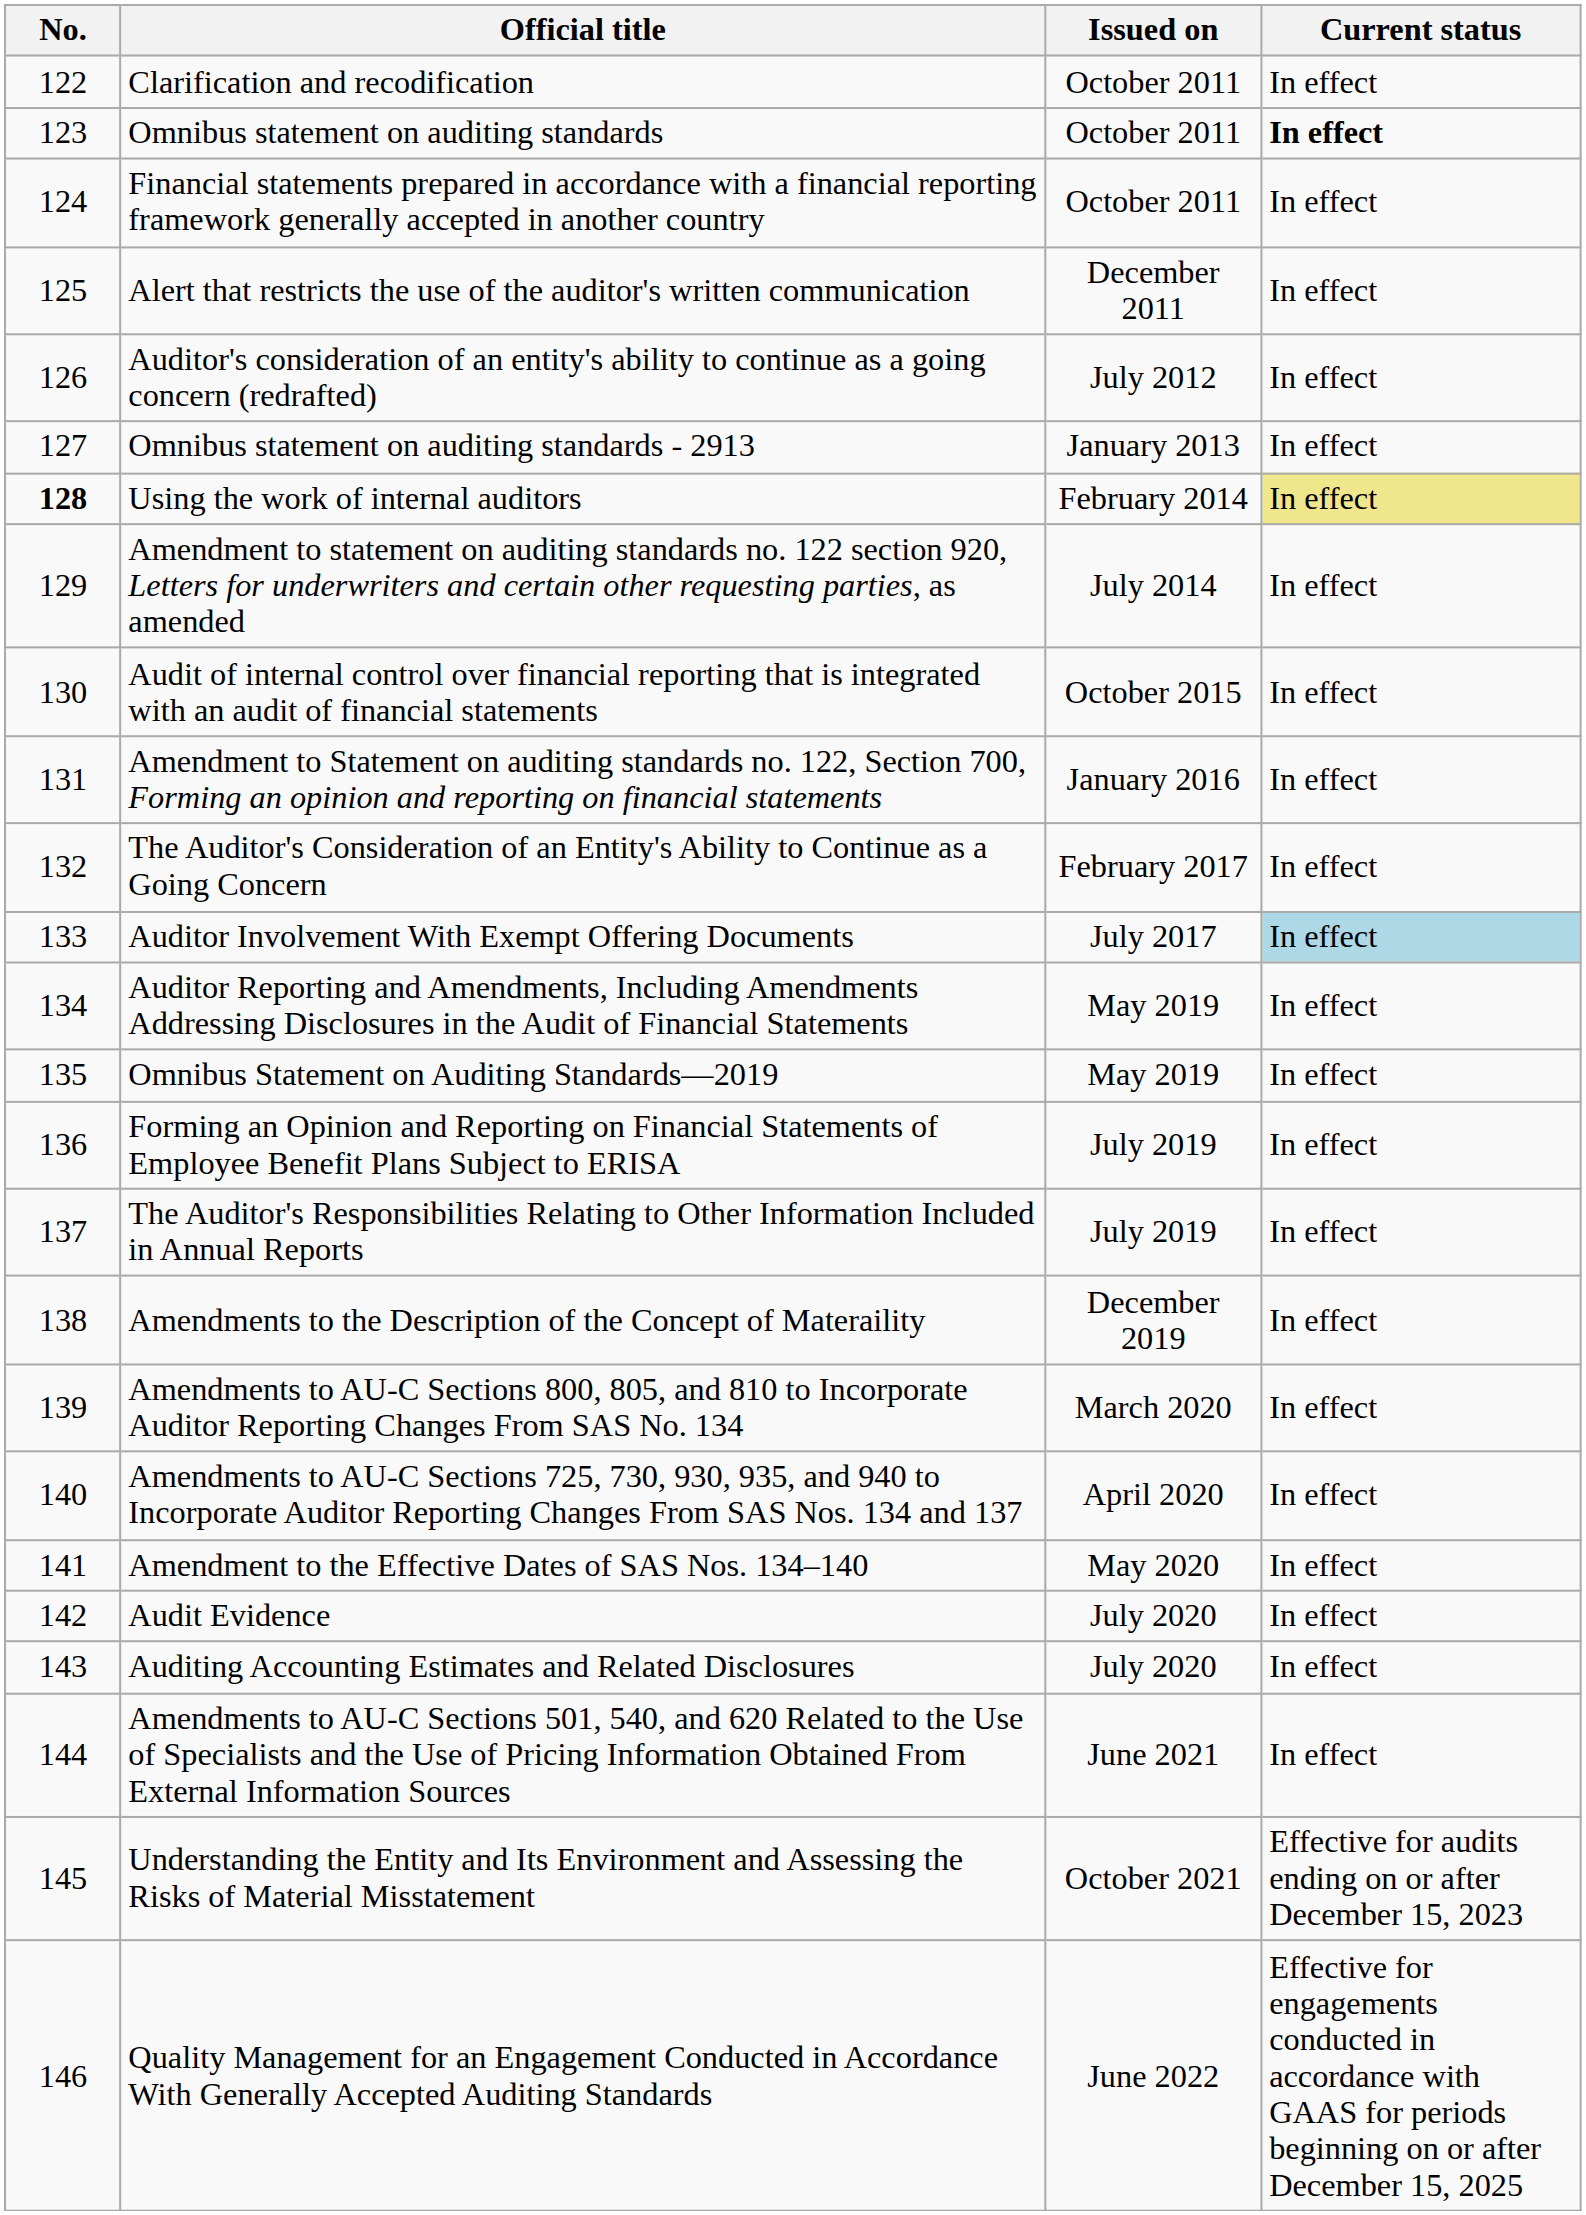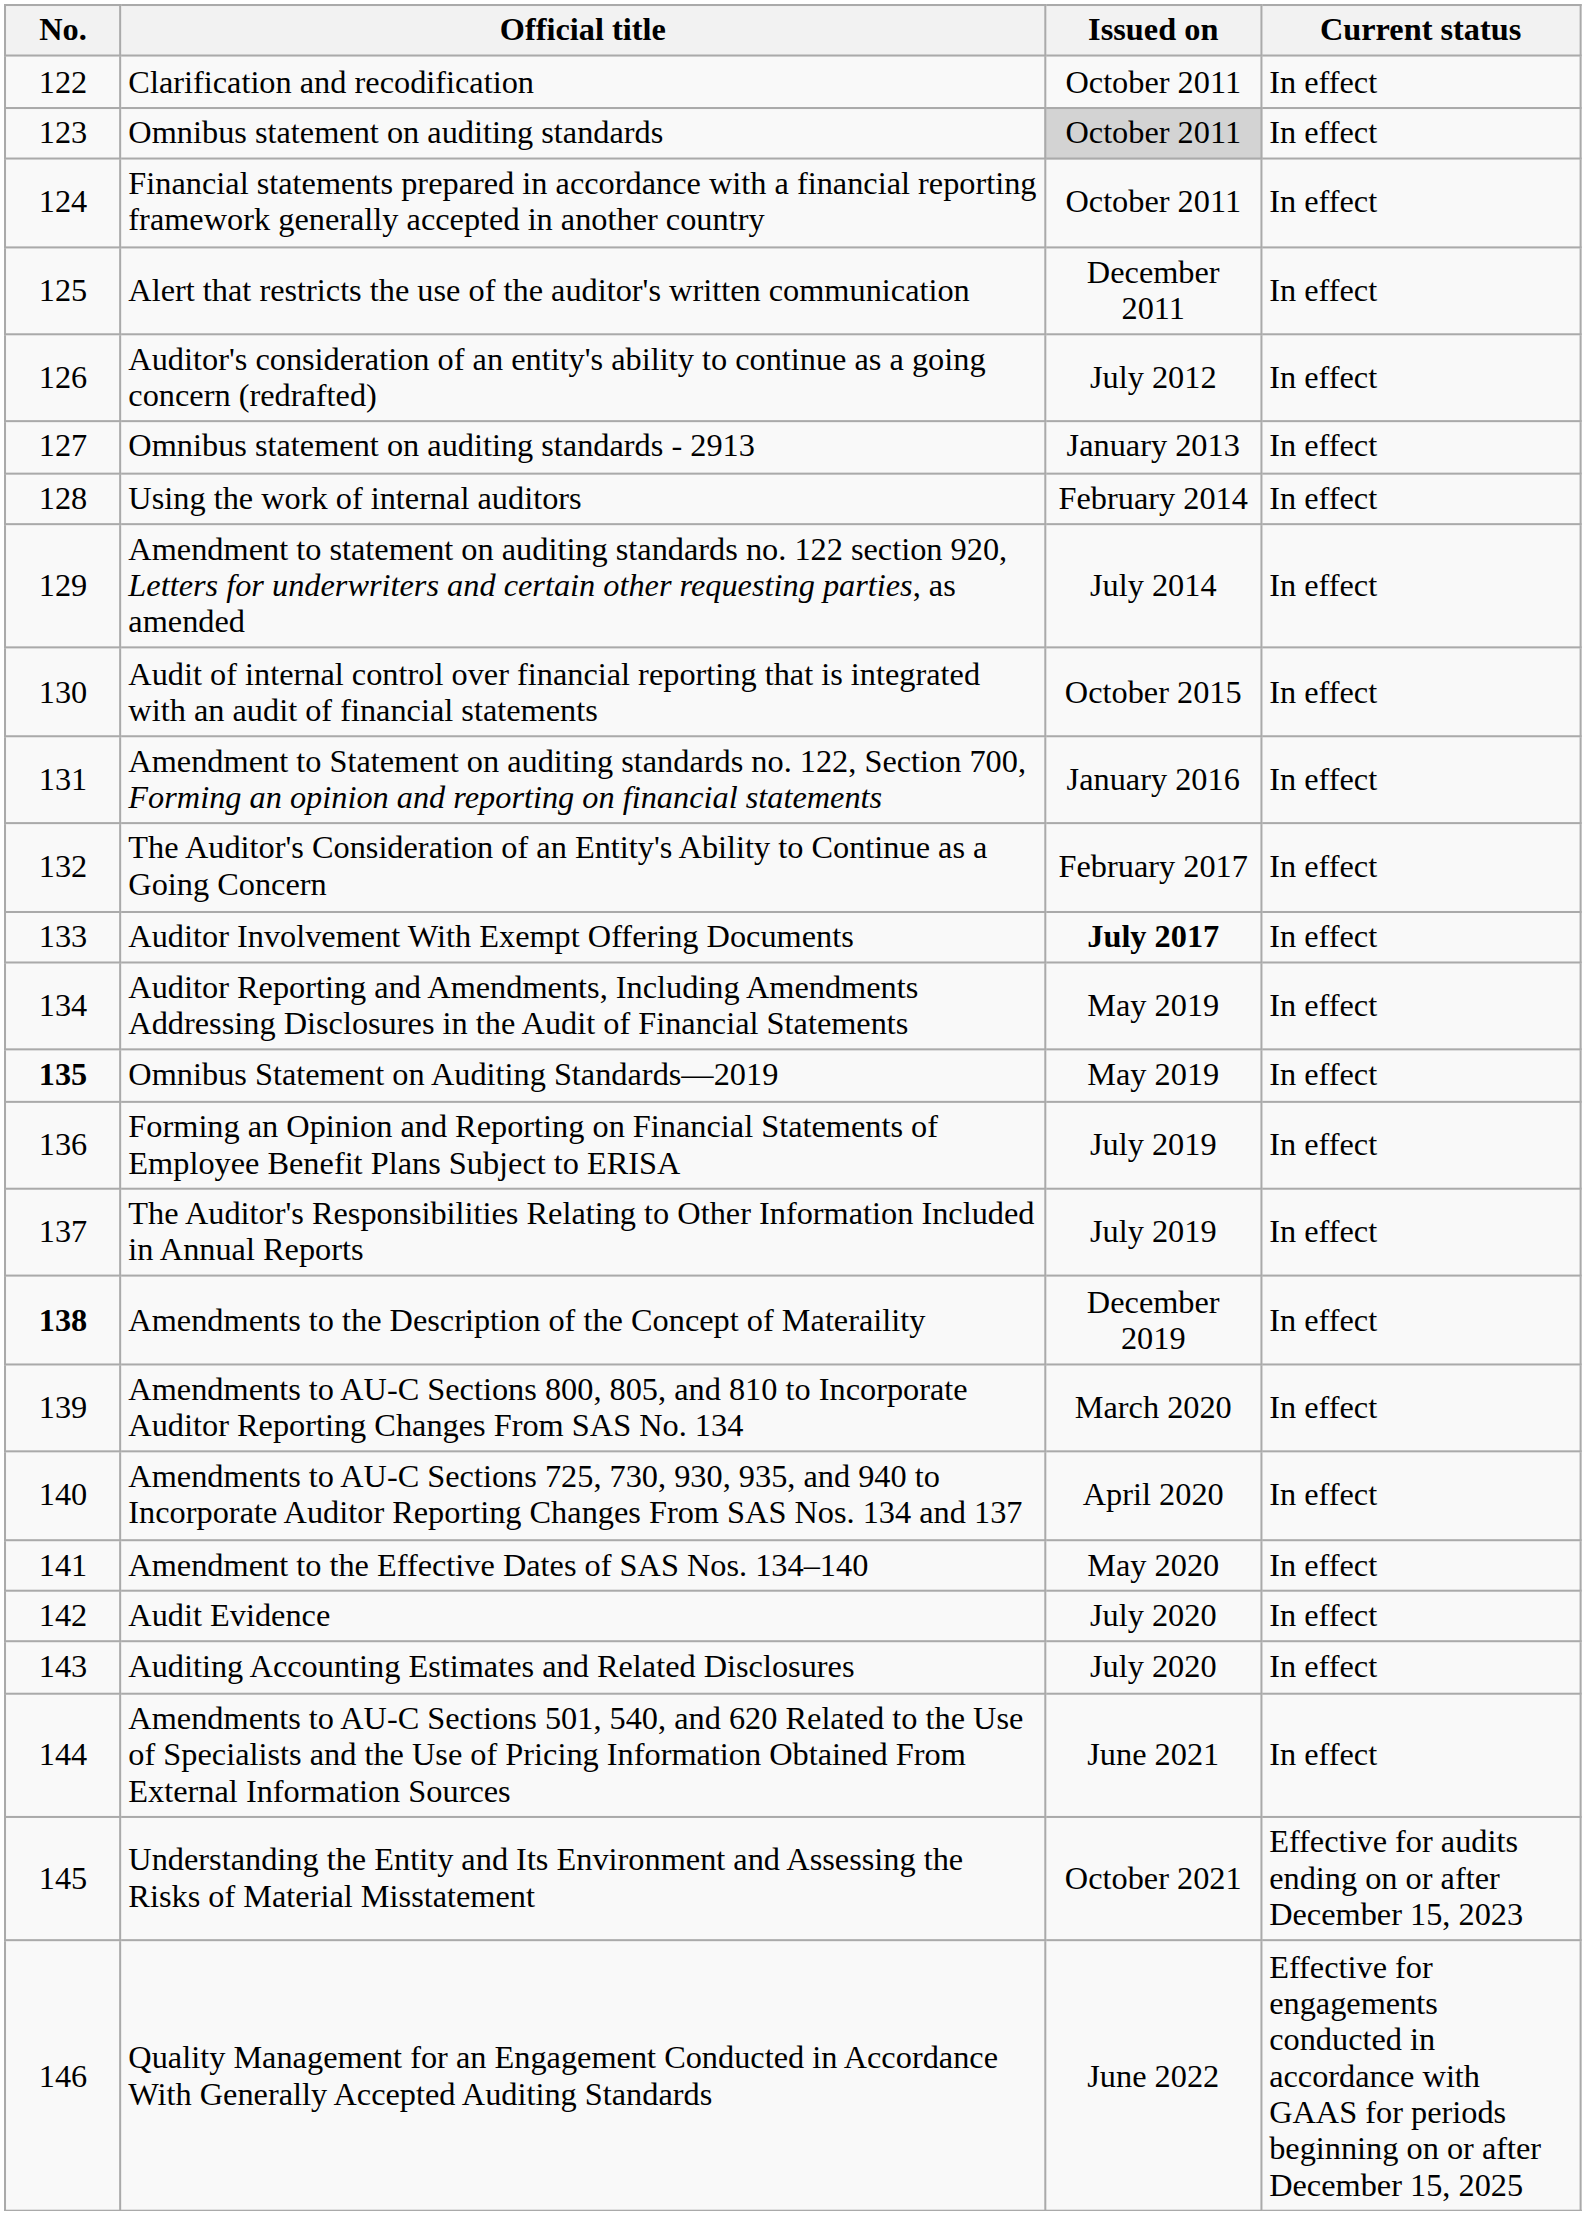(1153, 132) no background -> (1153, 132) lightgrey background
(1326, 132) bold -> (1323, 132) normal
(63, 498) bold -> (63, 498) normal
(1323, 498) khaki background -> (1323, 498) no background
(1153, 936) normal -> (1153, 936) bold
(1323, 936) lightblue background -> (1323, 936) no background
(63, 1074) normal -> (63, 1074) bold
(63, 1319) normal -> (63, 1319) bold
